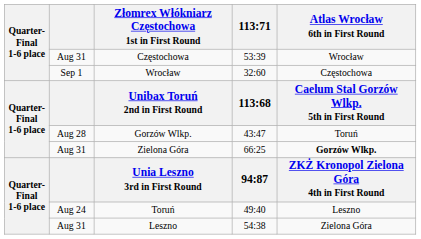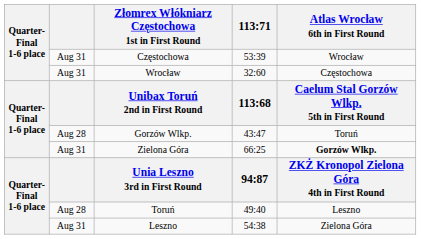(71, 73) Sep 1 -> (71, 73) Aug 31
(71, 210) Aug 24 -> (71, 210) Aug 28
